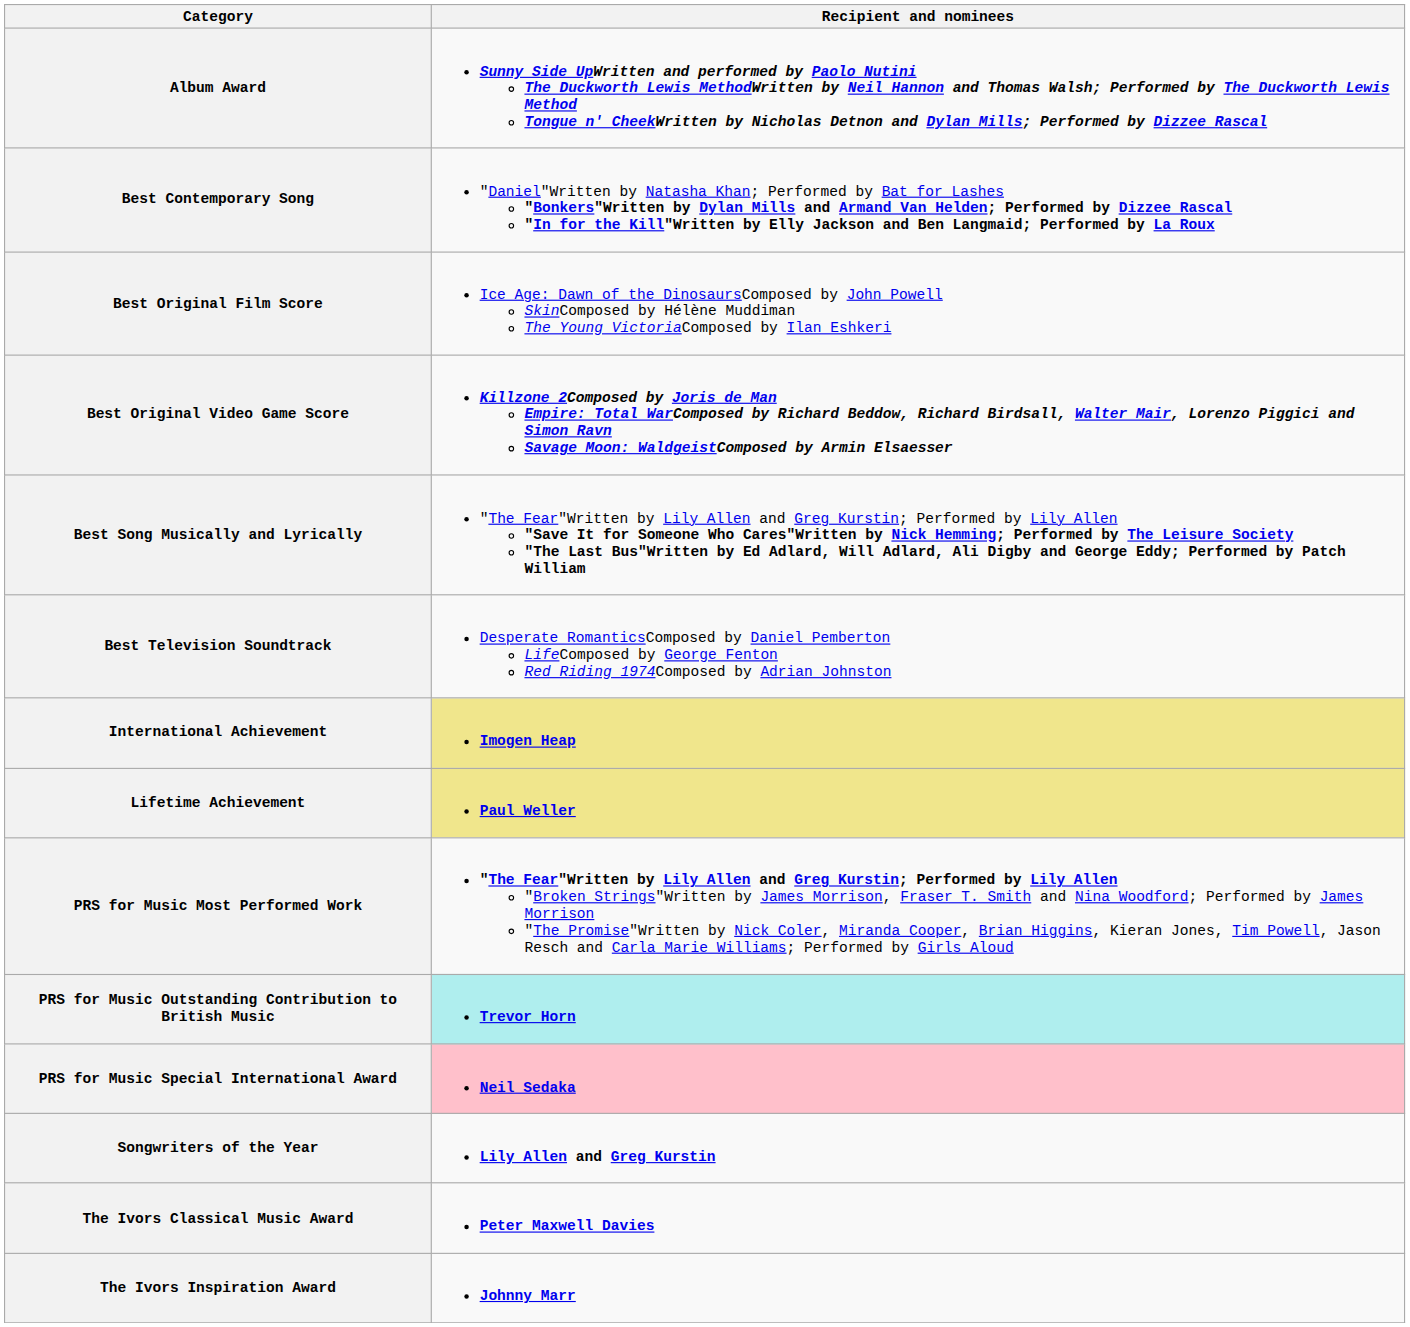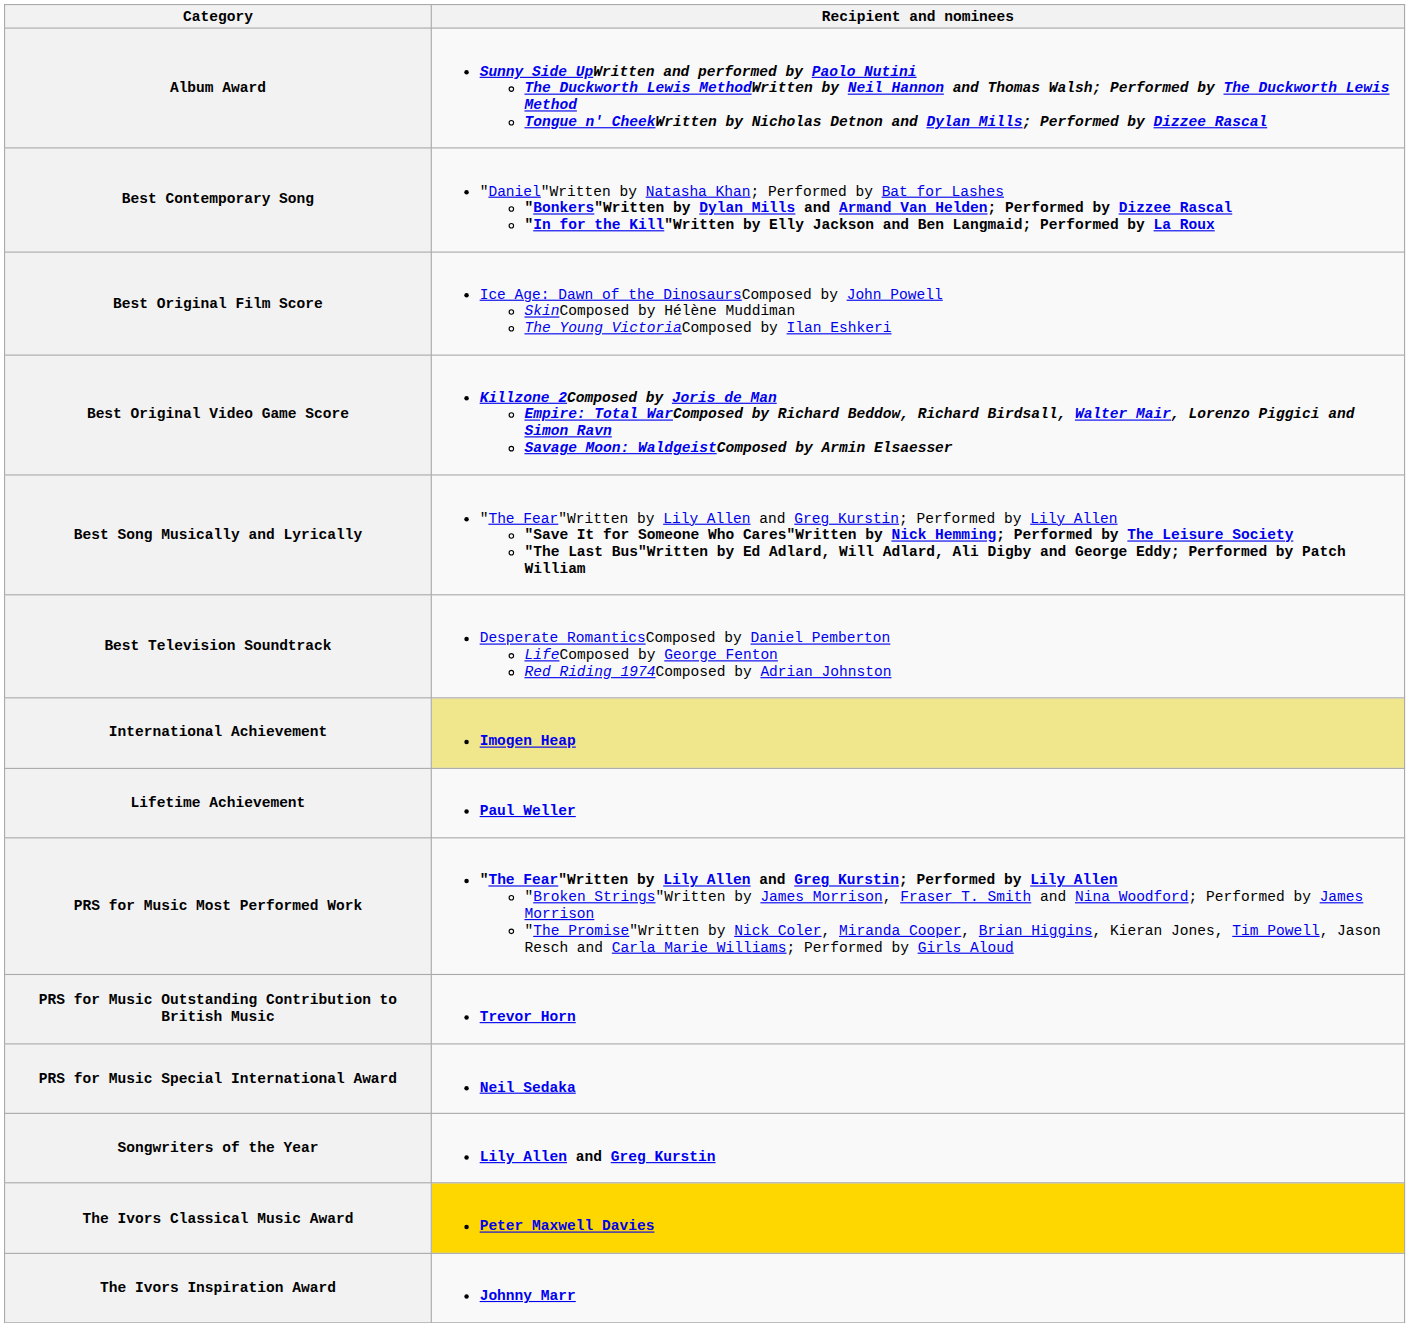(918, 811) khaki background -> (918, 811) no background
(918, 1018) paleturquoise background -> (918, 1018) no background
(918, 1087) pink background -> (918, 1087) no background
(918, 1227) no background -> (918, 1227) gold background
